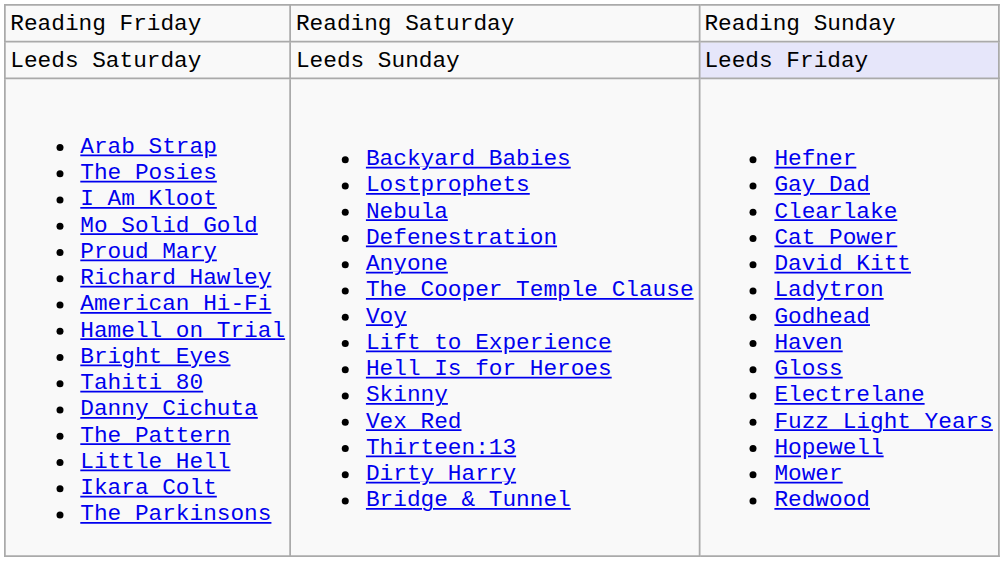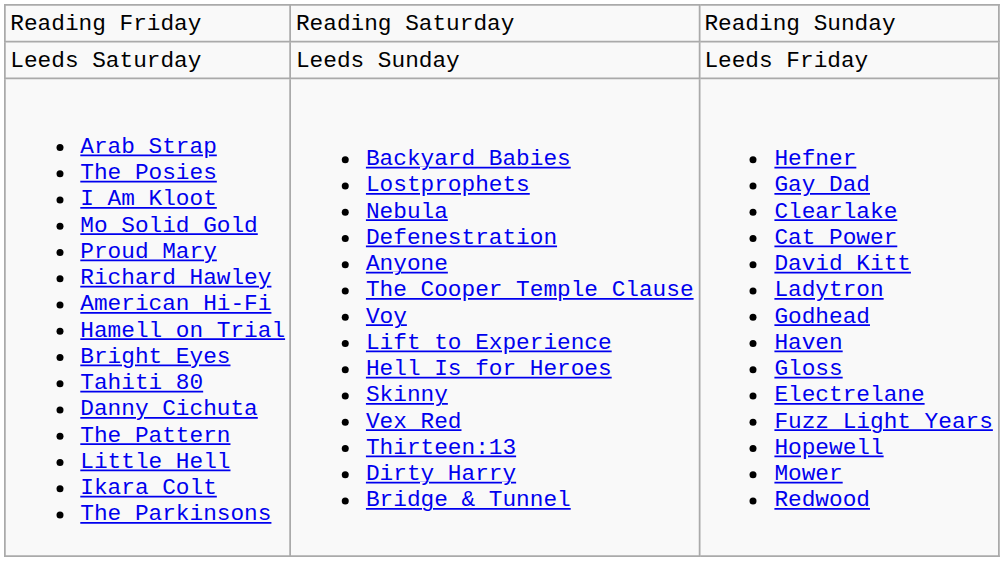(786, 60) lavender background -> (786, 60) no background
